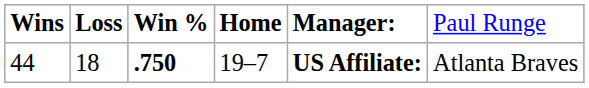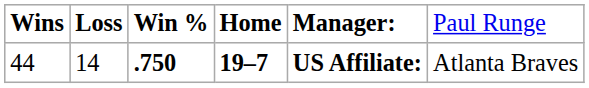(87, 62) 18 -> (87, 62) 14
(244, 62) normal -> (244, 62) bold
